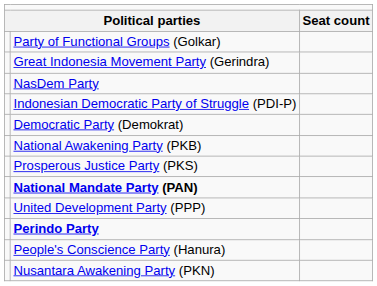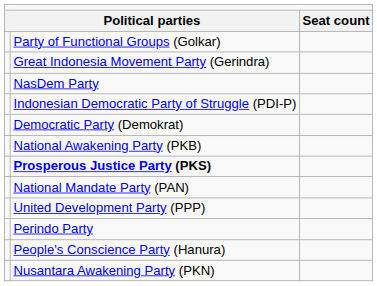(106, 166) normal -> (112, 166) bold
(106, 187) bold -> (101, 187) normal
(56, 229) bold -> (53, 229) normal
